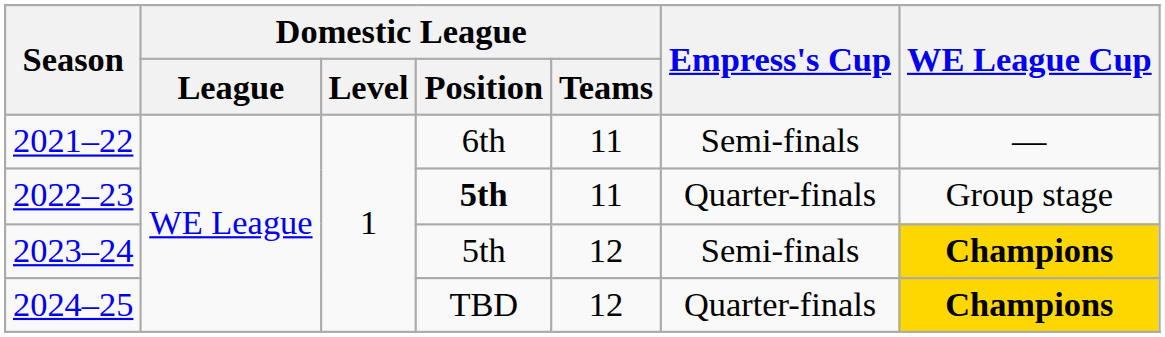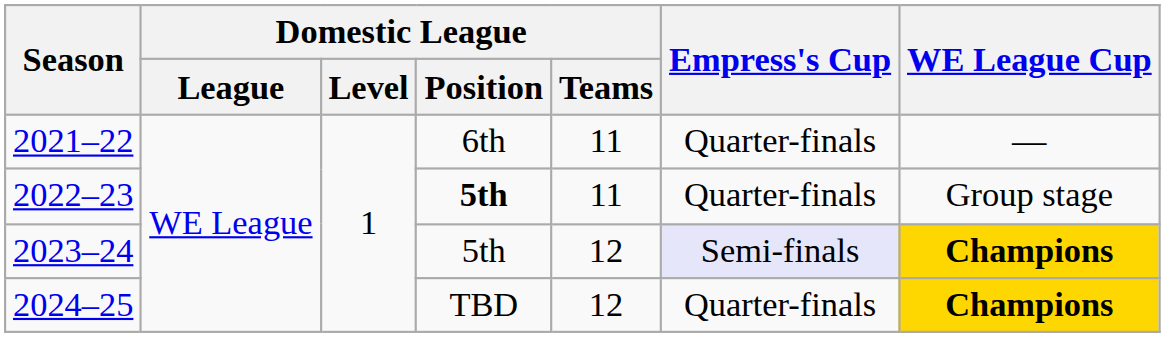(780, 140) Semi-finals -> (780, 140) Quarter-finals
(780, 250) no background -> (780, 250) lavender background
